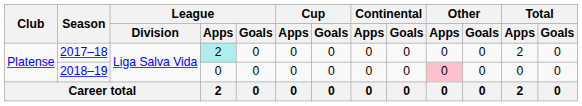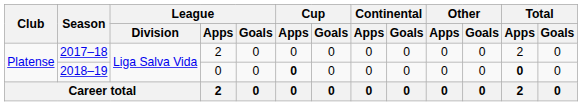(218, 52) paleturquoise background -> (218, 52) no background
(294, 71) normal -> (294, 71) bold
(444, 71) pink background -> (444, 71) no background
(520, 71) normal -> (520, 71) bold
